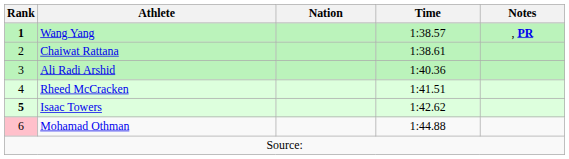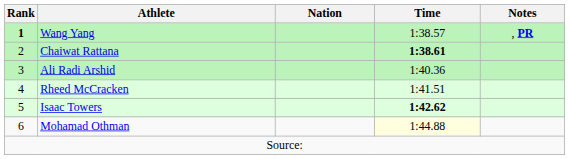(428, 51) normal -> (427, 51) bold
(21, 107) bold -> (21, 107) normal
(428, 107) normal -> (427, 107) bold
(21, 126) pink background -> (21, 126) no background
(428, 126) no background -> (427, 126) lightyellow background
